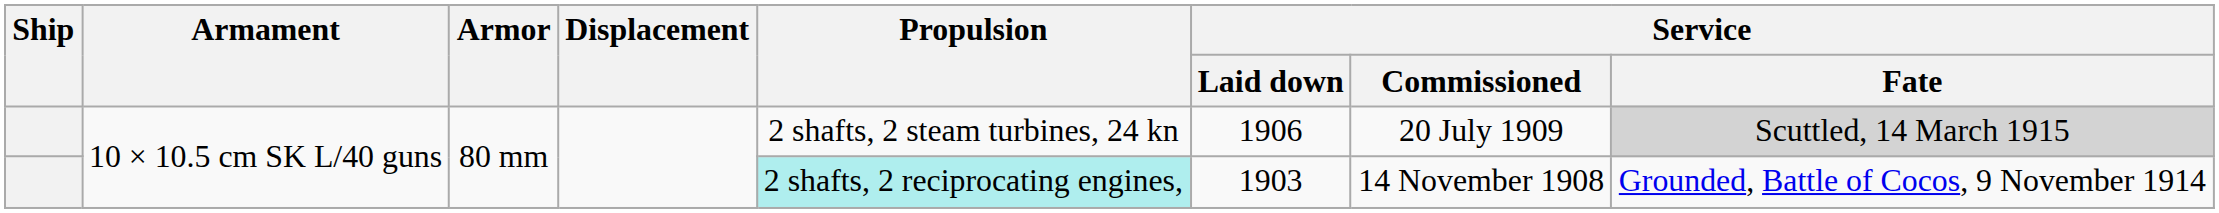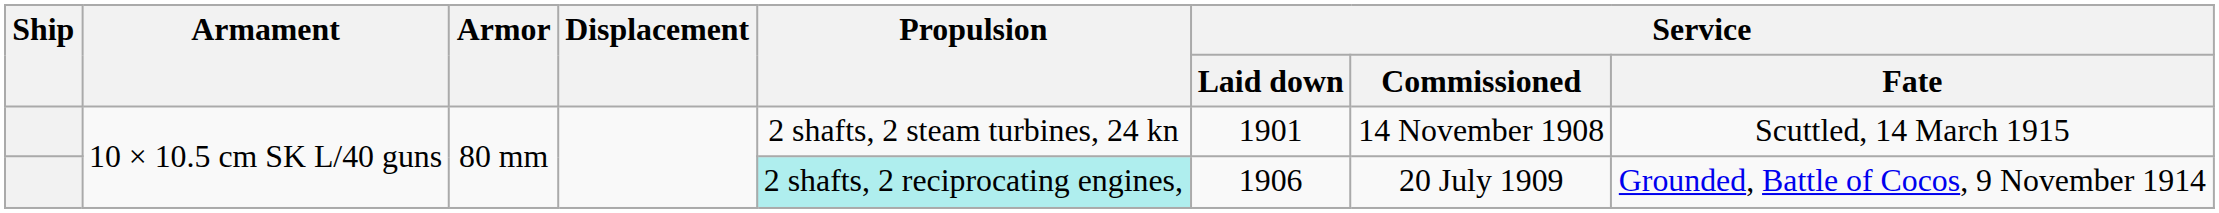(1271, 130) 1906 -> (1271, 130) 1901
(1481, 130) 20 July 1909 -> (1481, 130) 14 November 1908
(1912, 130) lightgrey background -> (1912, 130) no background
(1271, 181) 1903 -> (1271, 181) 1906
(1481, 181) 14 November 1908 -> (1481, 181) 20 July 1909
